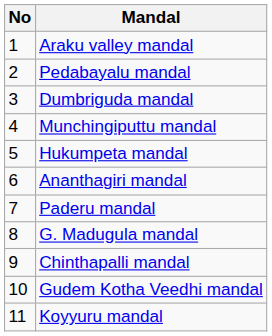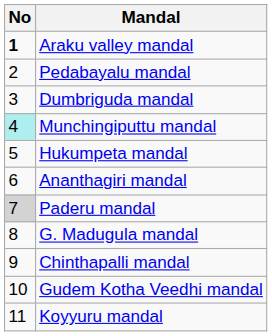(13, 45) normal -> (13, 45) bold
(13, 126) no background -> (13, 126) paleturquoise background
(13, 208) no background -> (13, 208) lightgrey background
